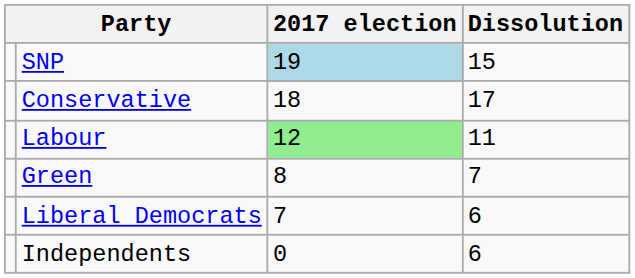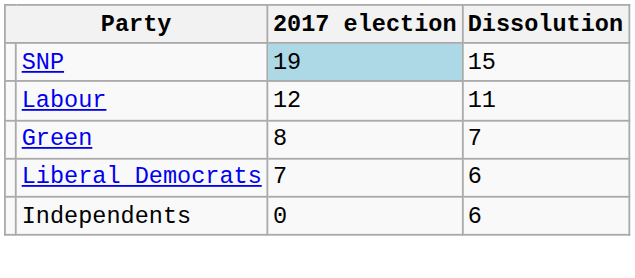- row: (106, 101)
(287, 139) lightgreen background -> (287, 101) no background
